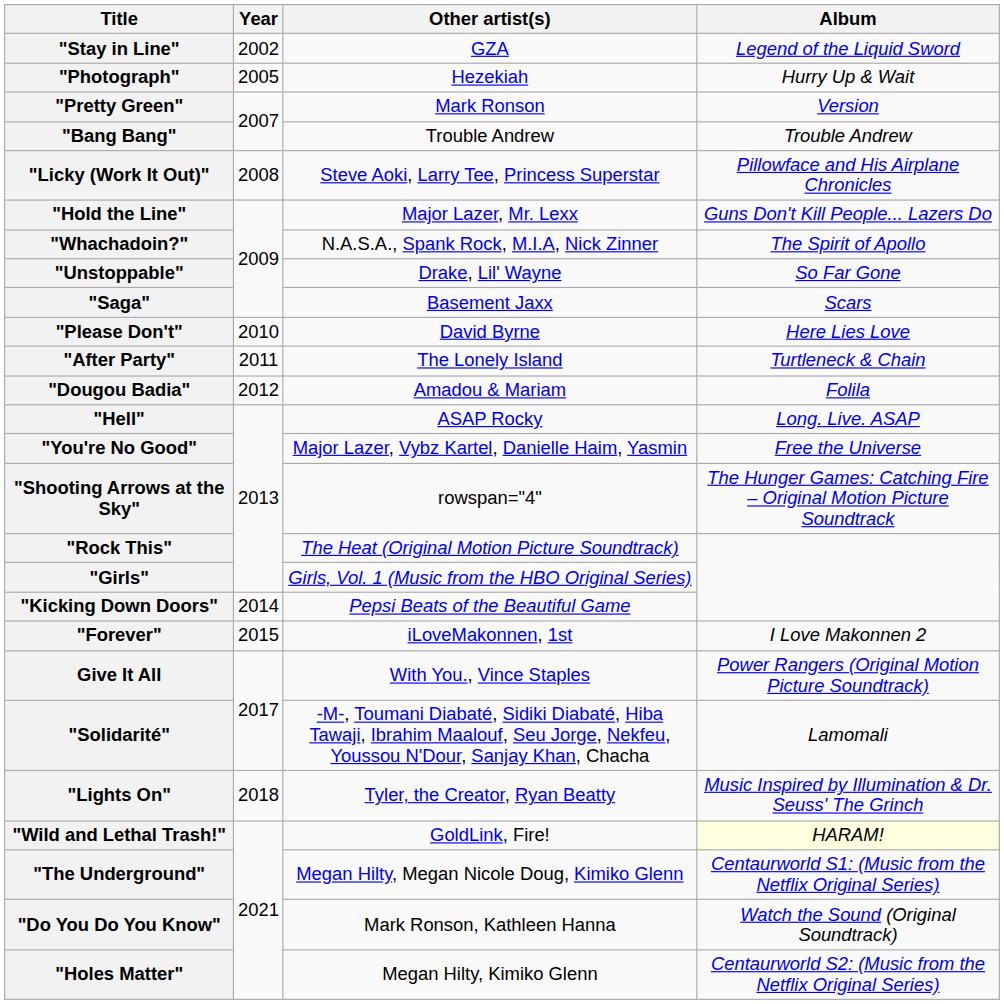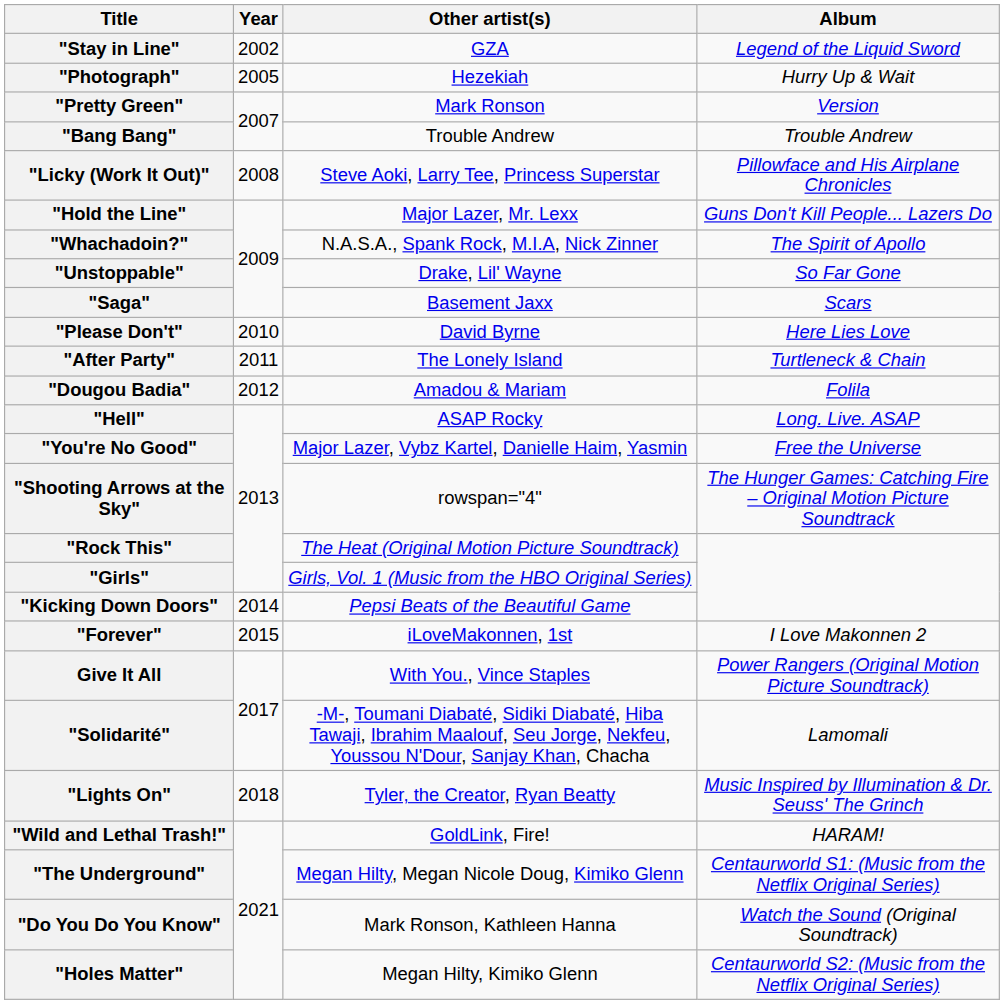(848, 835) lightyellow background -> (848, 835) no background
